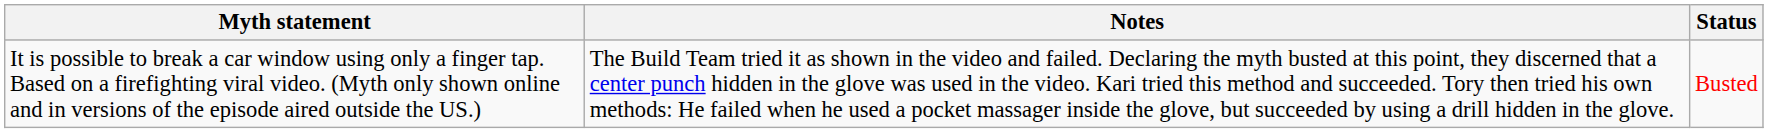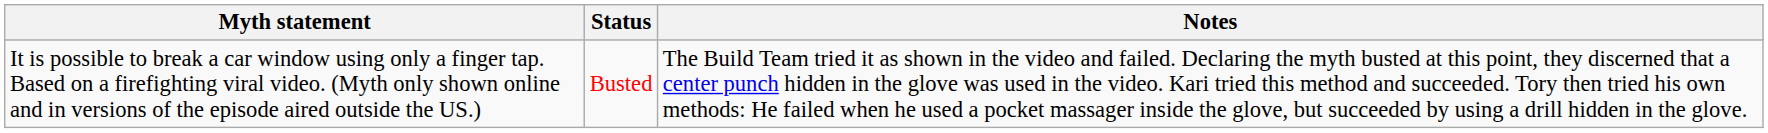columns swapped: (1726, 22) <-> (1137, 22)
